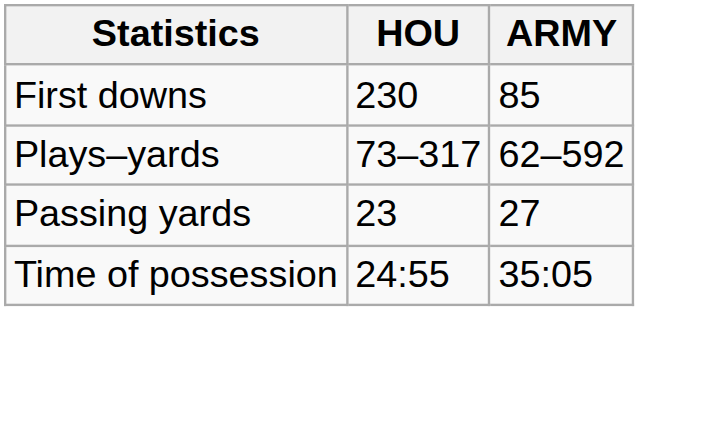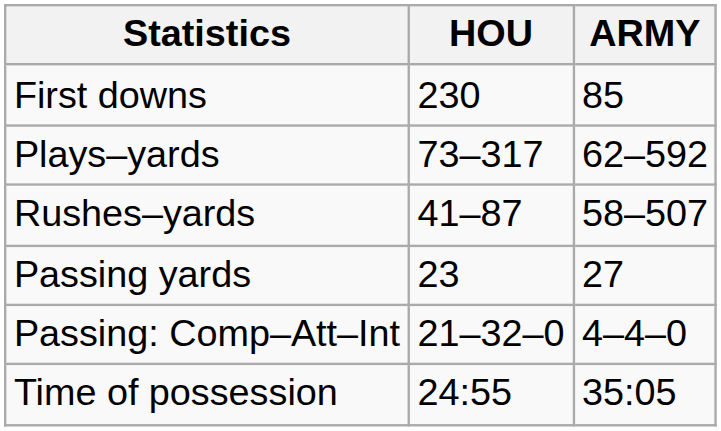+ row: (135, 214)
+ row: (207, 333)
